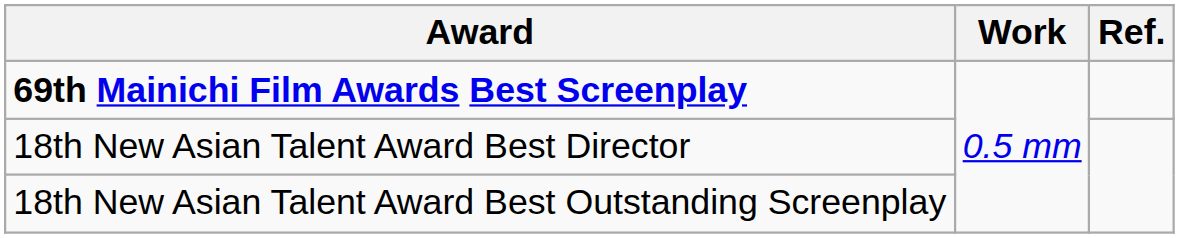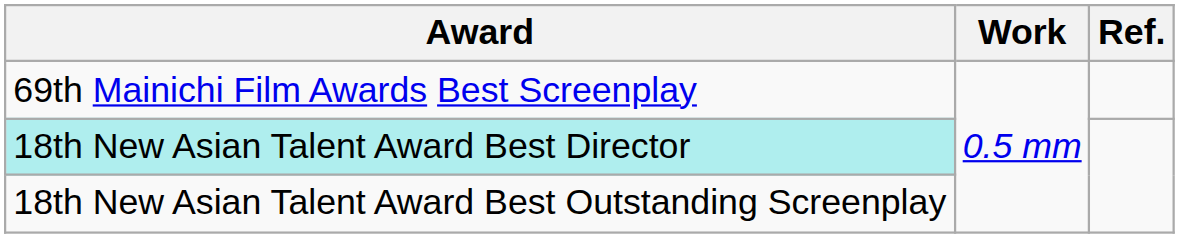(380, 89) bold -> (355, 89) normal
(352, 145) no background -> (352, 145) paleturquoise background
